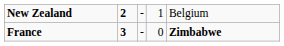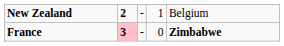(123, 31) no background -> (123, 31) pink background
